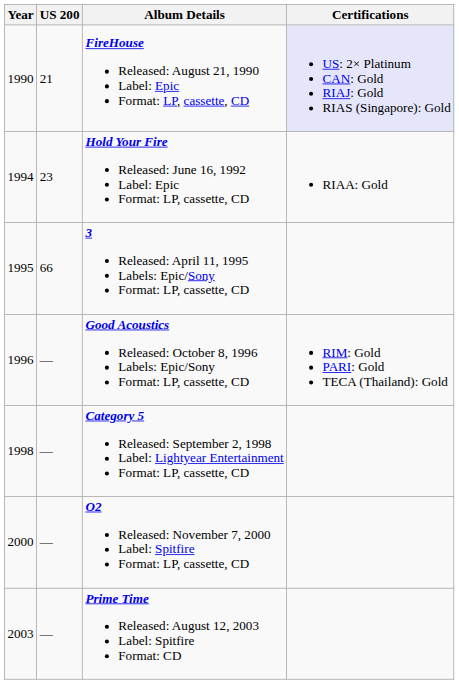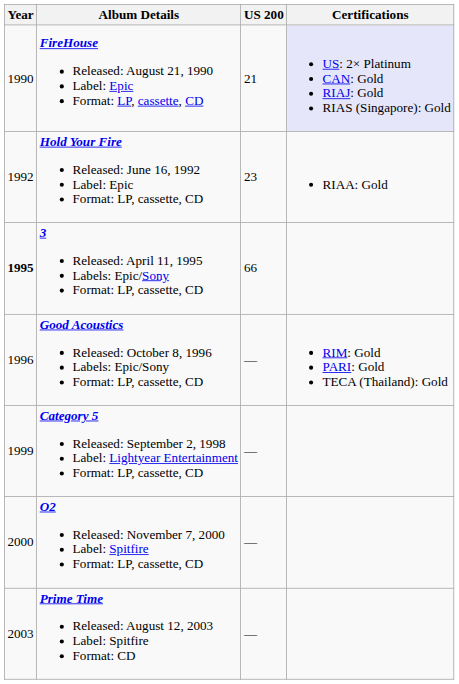columns swapped: (185, 14) <-> (60, 14)
(21, 177) 1994 -> (21, 177) 1992
(21, 268) normal -> (21, 268) bold
(21, 451) 1998 -> (21, 451) 1999
